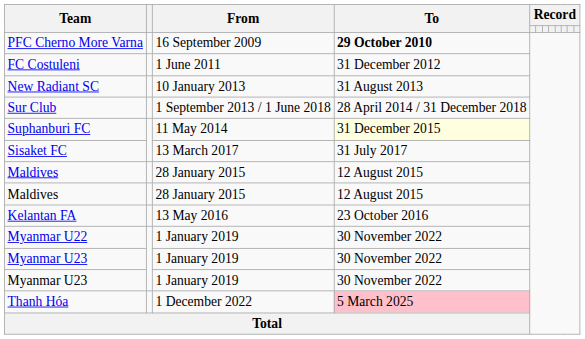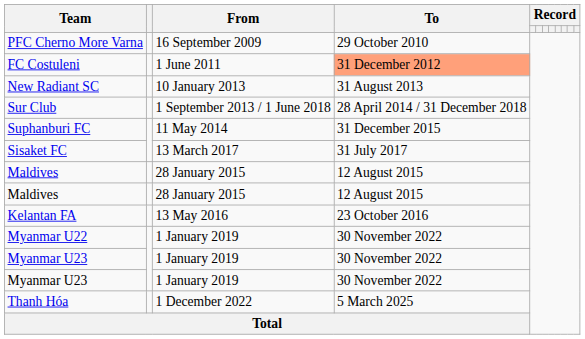(384, 43) bold -> (383, 43) normal
(389, 64) no background -> (389, 64) lightsalmon background
(389, 129) lightyellow background -> (389, 129) no background
(375, 301) pink background -> (375, 301) no background
